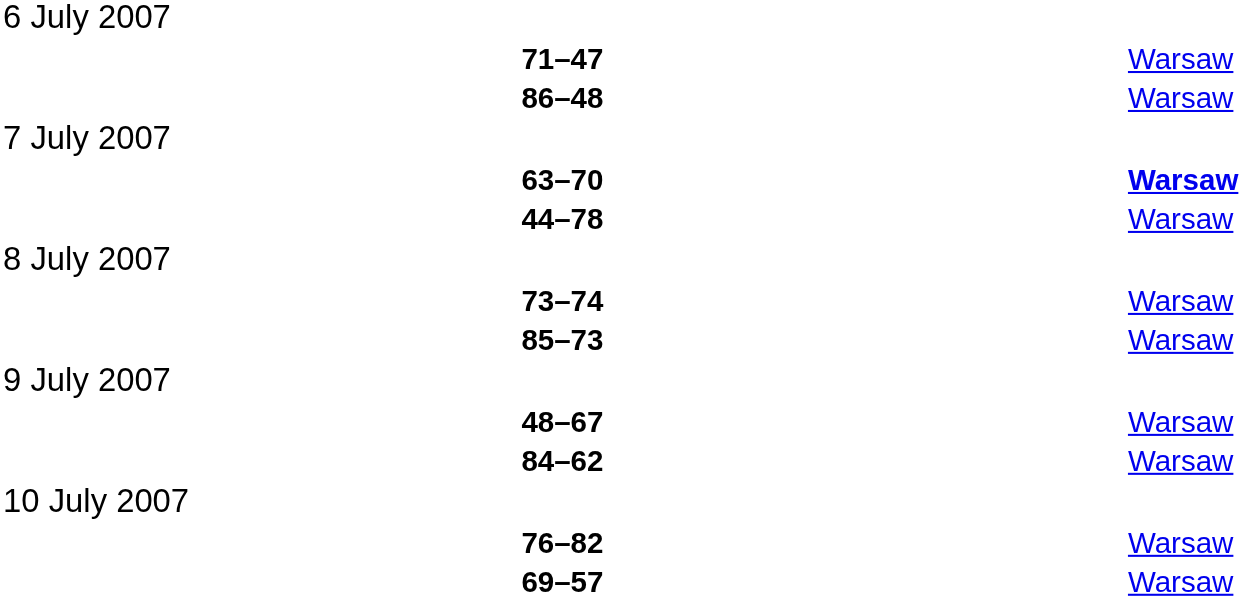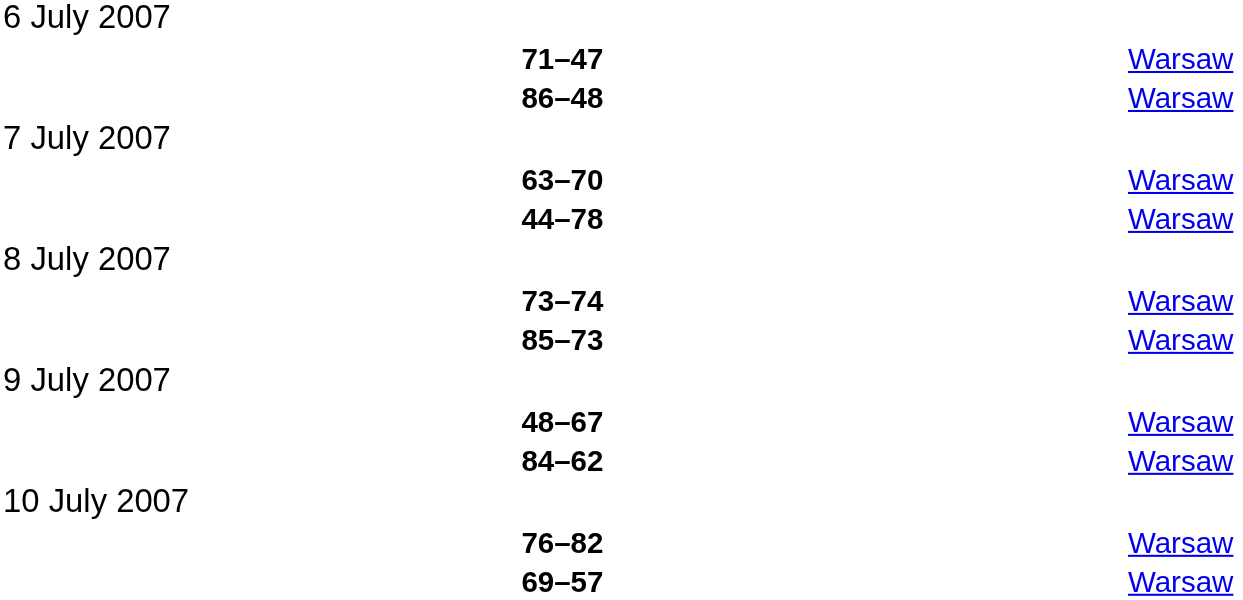(1183, 180) bold -> (1181, 180) normal
